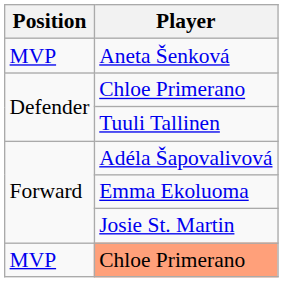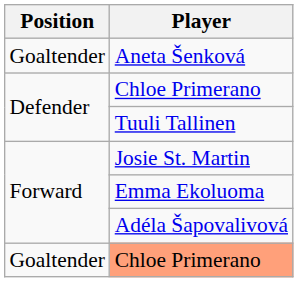(33, 55) MVP -> (57, 55) Goaltender
(186, 157) Adéla Šapovalivová -> (182, 157) Josie St. Martin
(167, 225) Josie St. Martin -> (201, 225) Adéla Šapovalivová
(33, 259) MVP -> (57, 259) Goaltender
